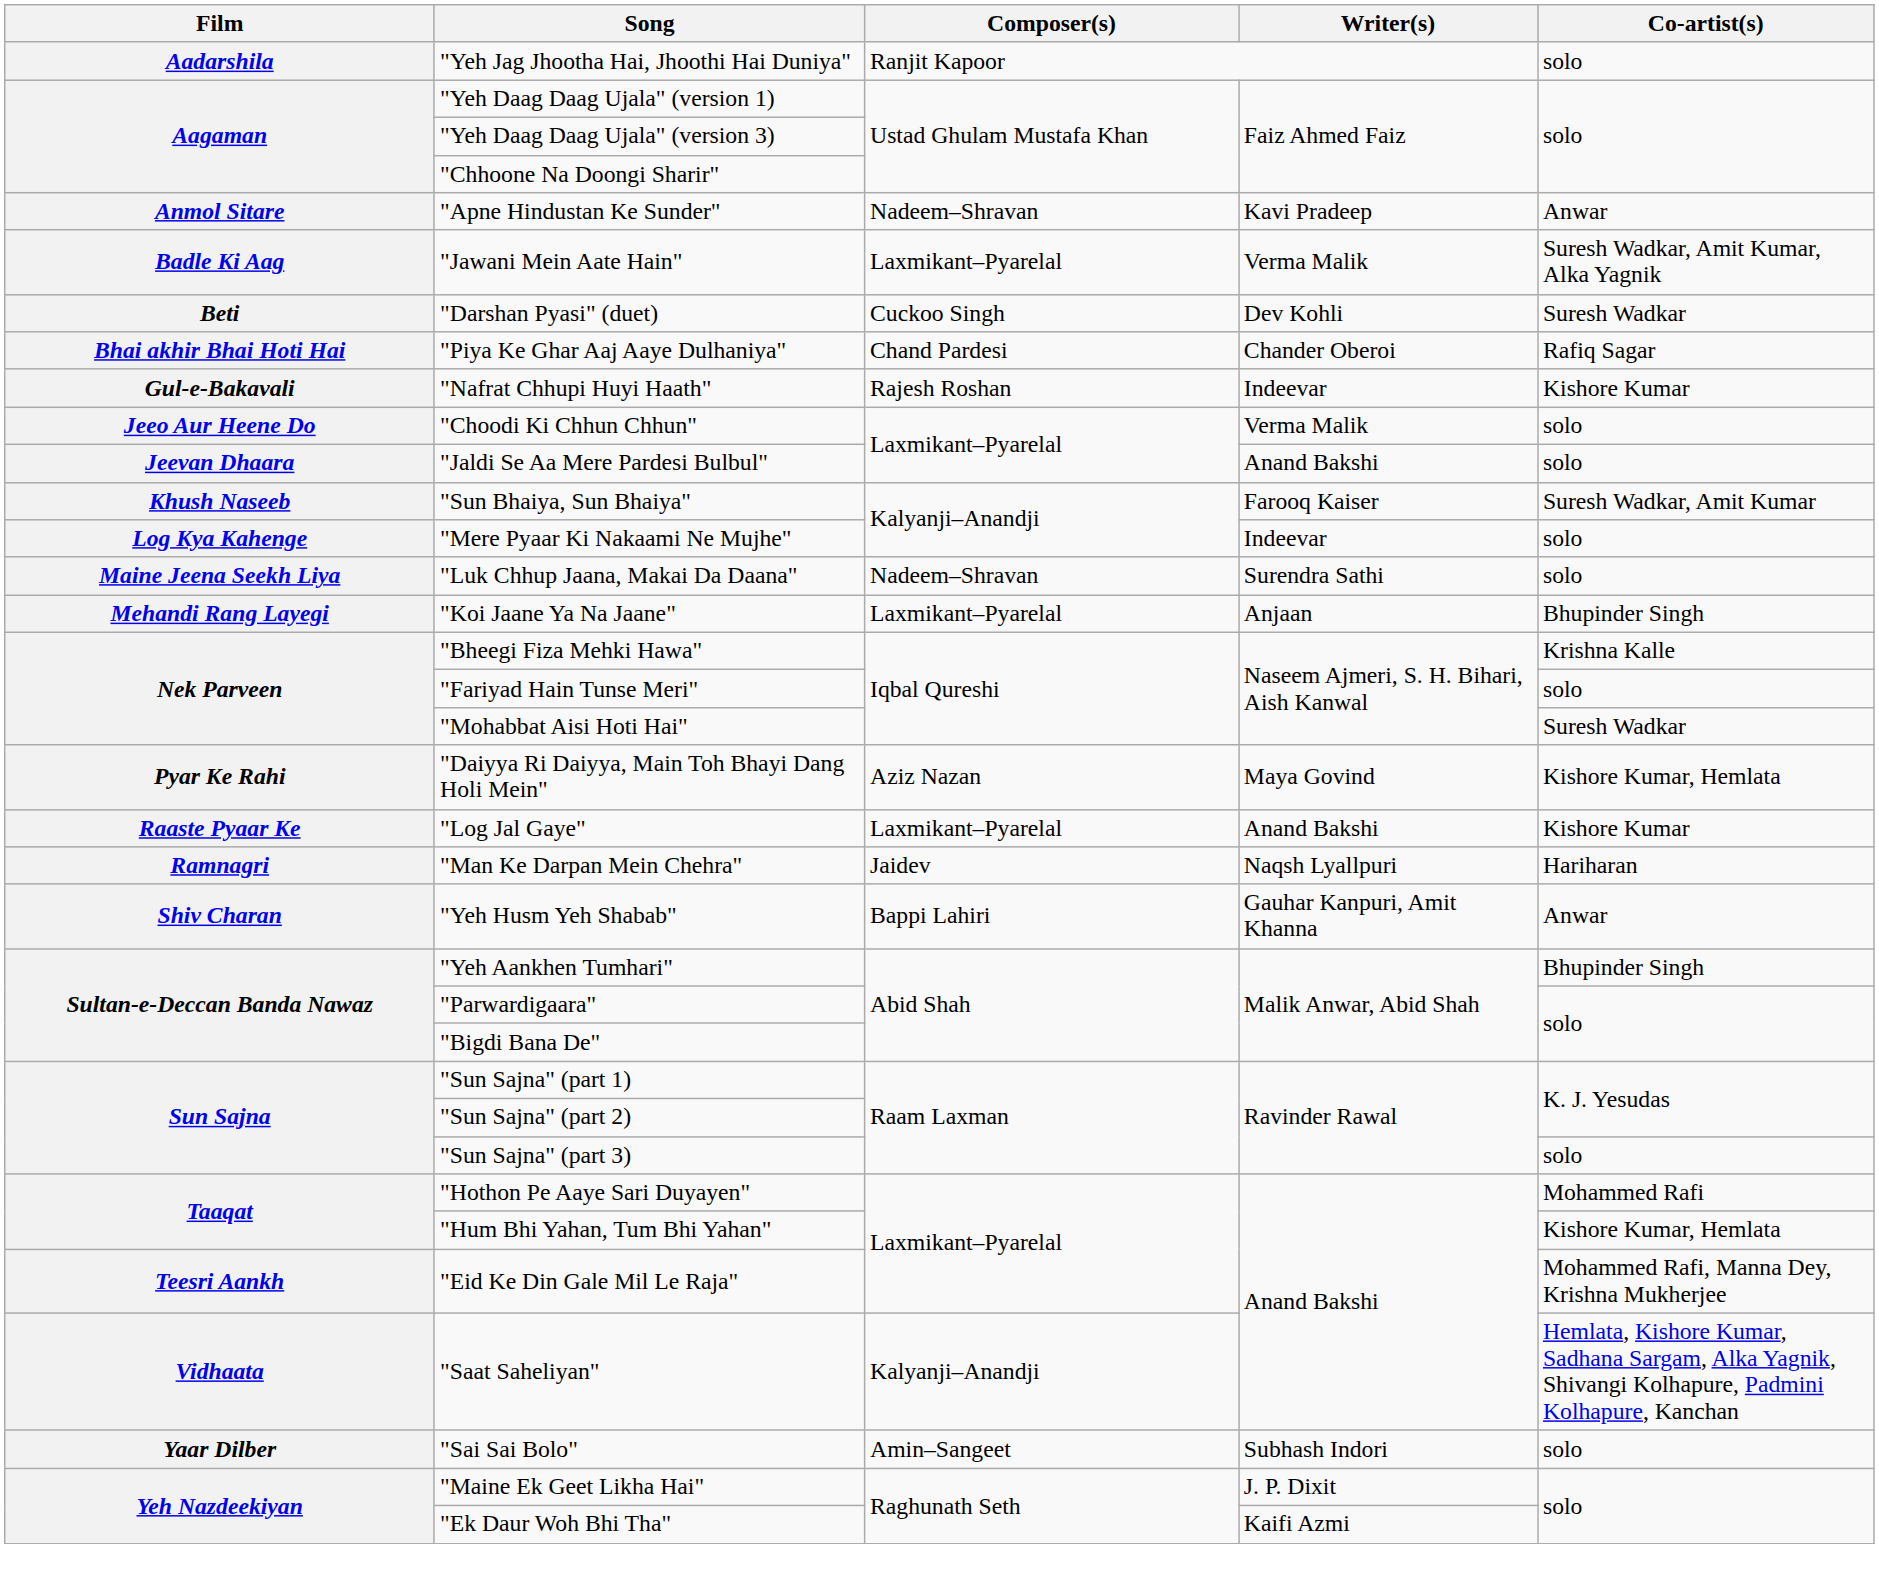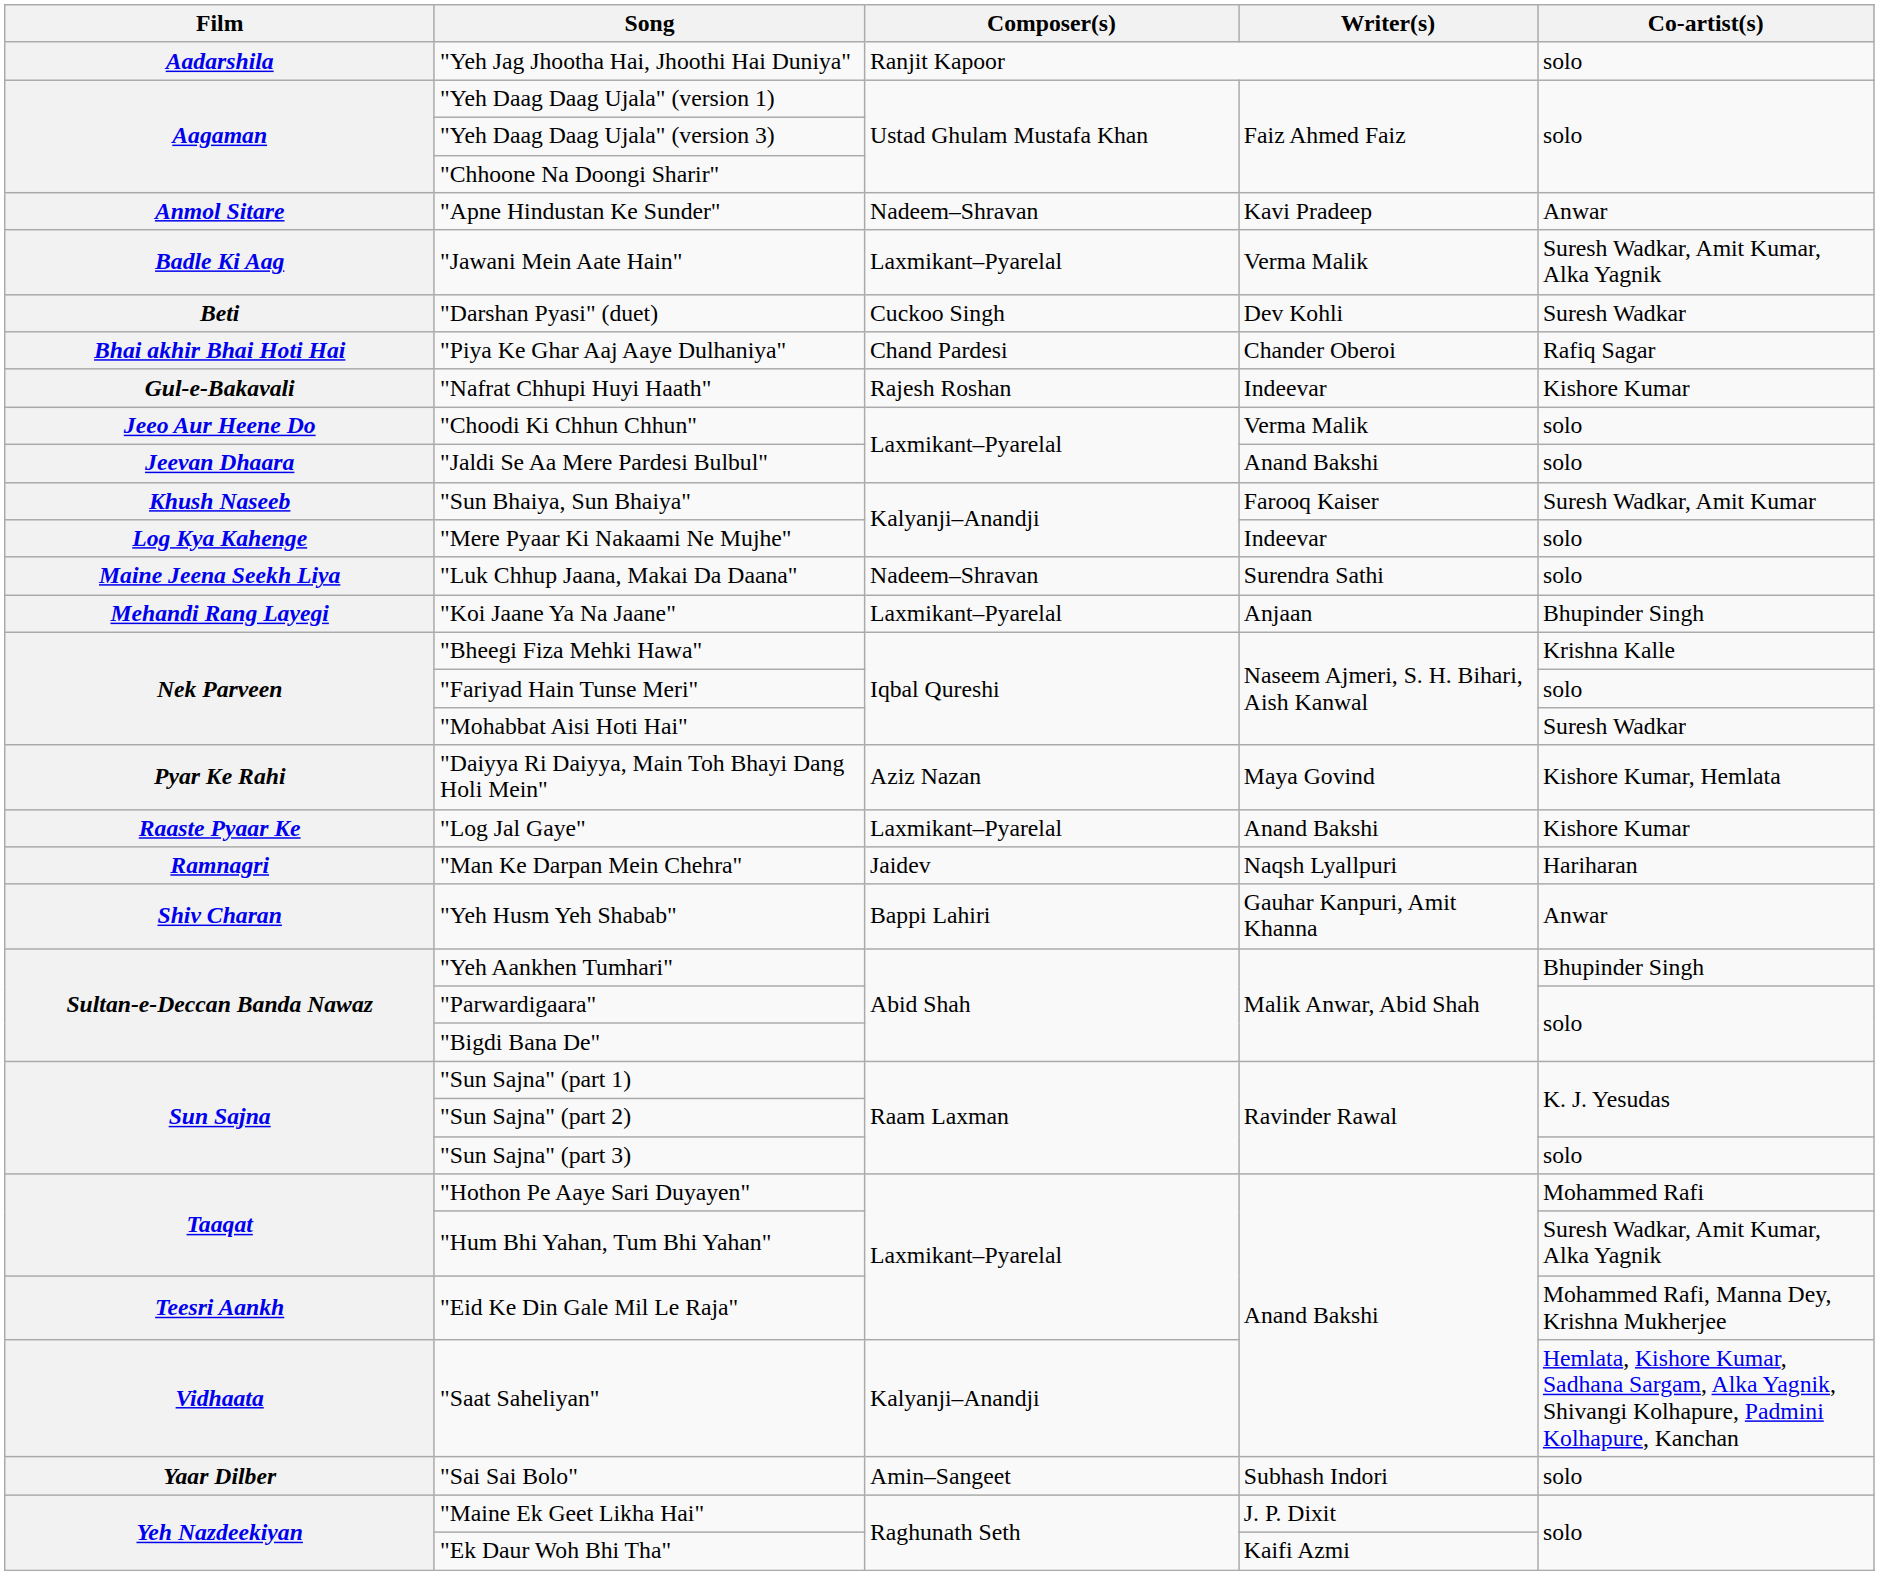(1662, 1229) Kishore Kumar, Hemlata -> (1682, 1243) Suresh Wadkar, Amit Kumar, Alka Yagnik
